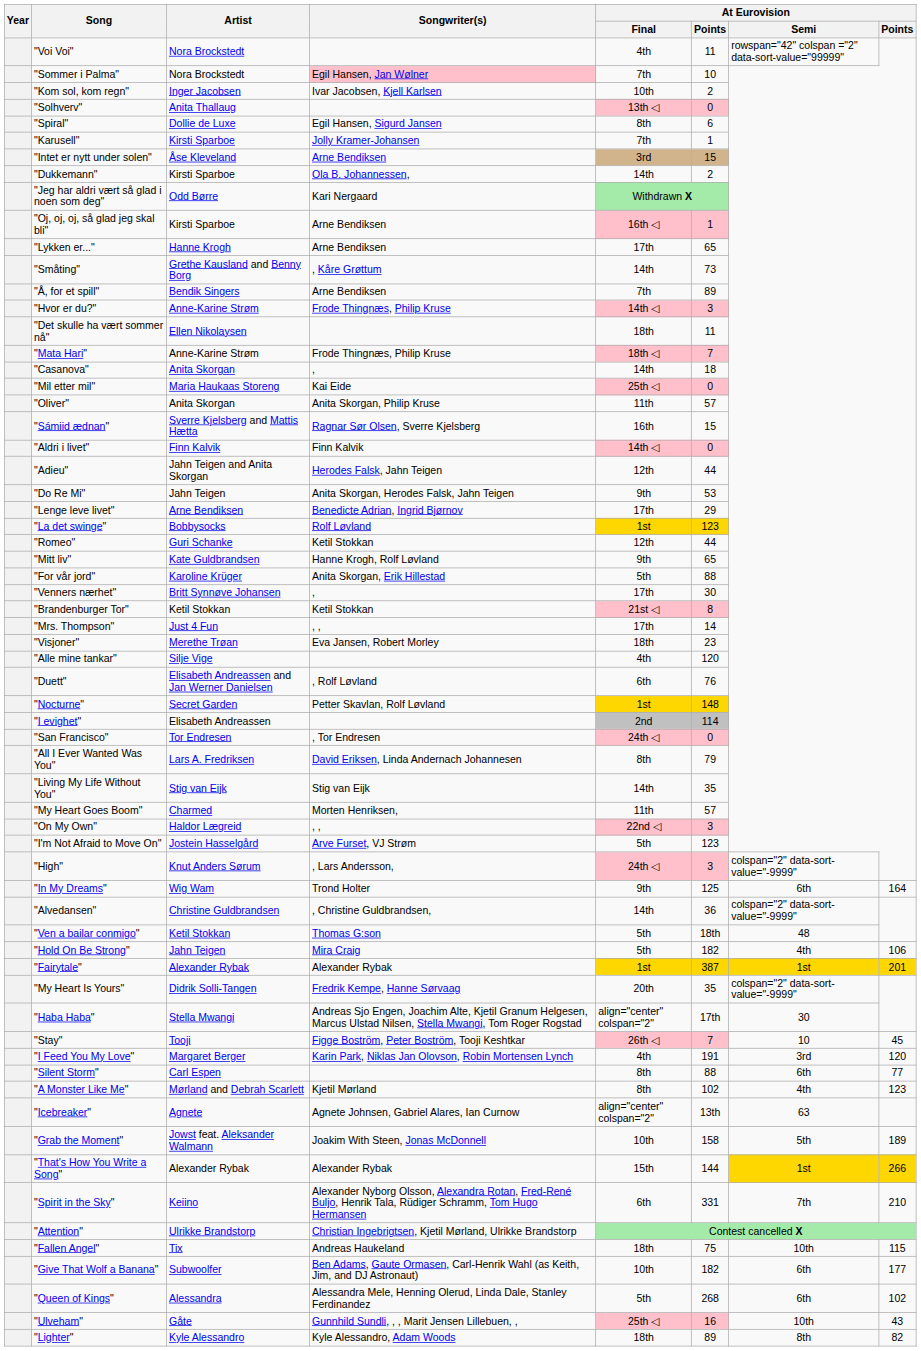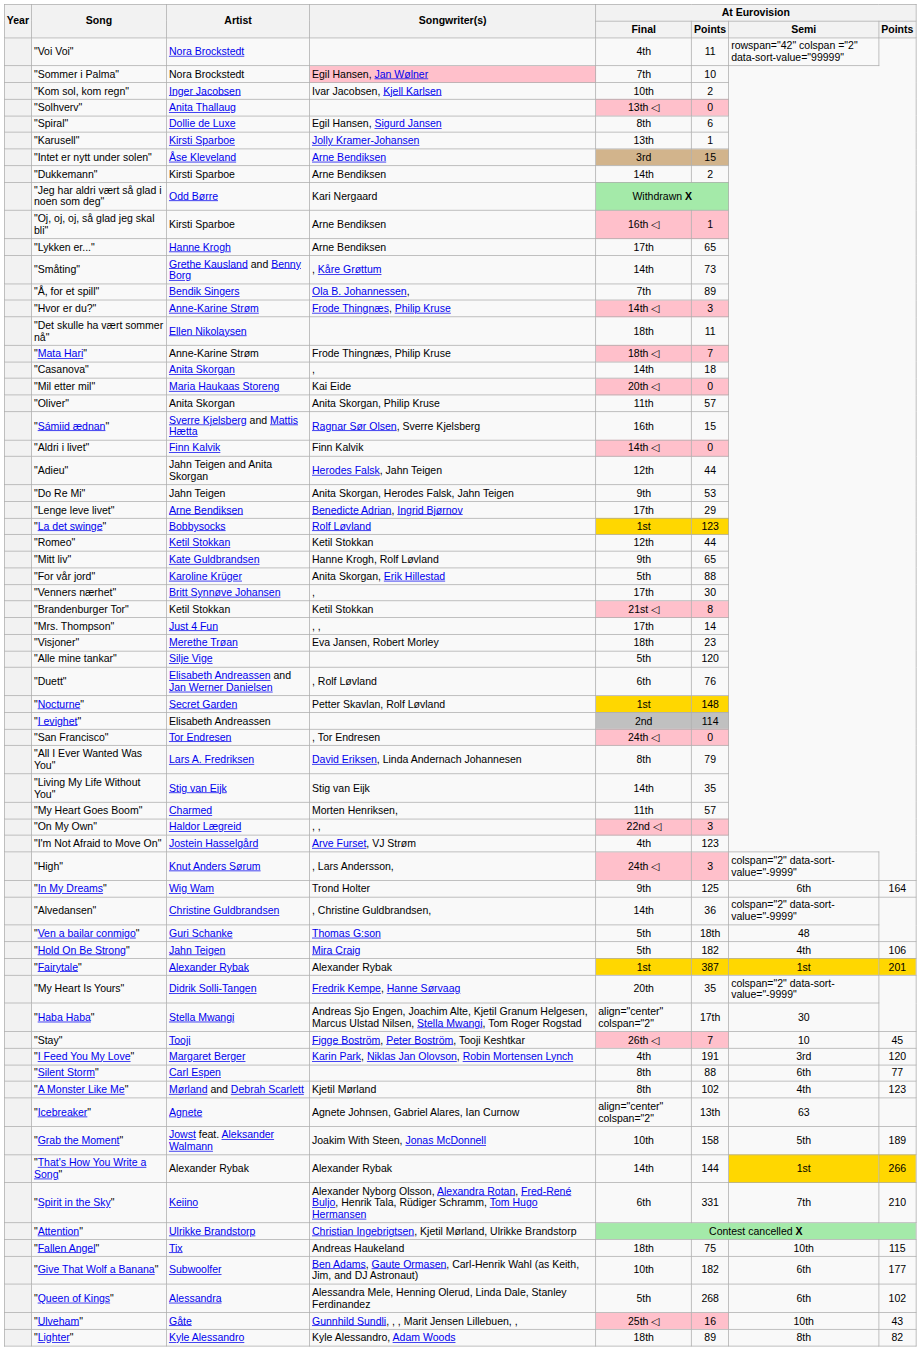(644, 141) 7th -> (644, 141) 13th
(361, 174) Ola B. Johannessen, -> (349, 174) Arne Bendiksen
(349, 292) Arne Bendiksen -> (361, 292) Ola B. Johannessen,
(644, 387) 25th ◁ -> (644, 387) 20th ◁
(201, 543) Guri Schanke -> (200, 543) Ketil Stokkan
(644, 659) 4th -> (644, 659) 5th
(644, 844) 5th -> (644, 844) 4th
(200, 934) Ketil Stokkan -> (201, 934) Guri Schanke
(644, 1169) 15th -> (644, 1169) 14th
